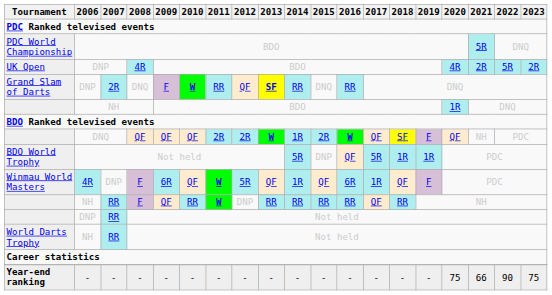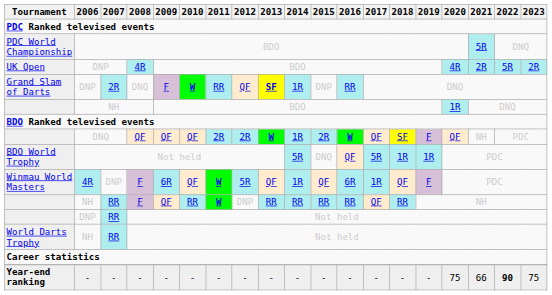(298, 87) RR -> (298, 87) 1R
(324, 87) DNQ -> (324, 87) DNP
(324, 157) DNP -> (324, 157) DNQ
(508, 277) normal -> (508, 277) bold
